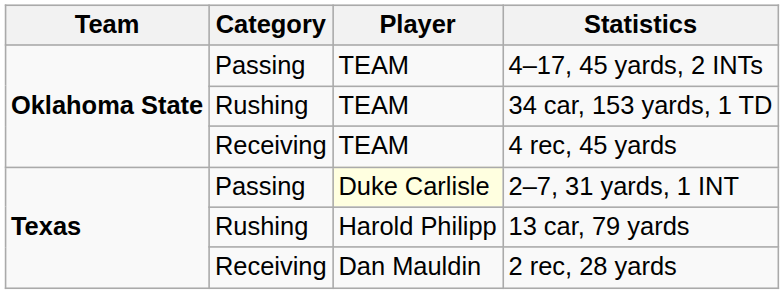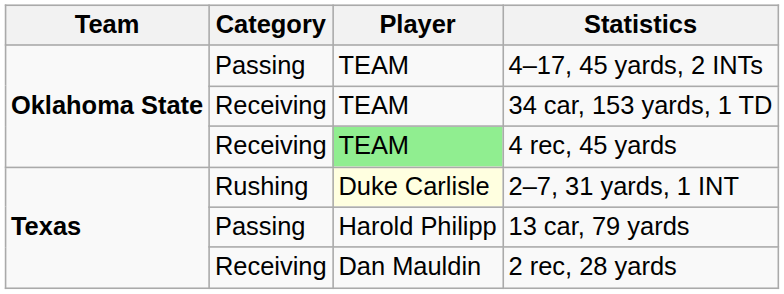(262, 105) Rushing -> (271, 105) Receiving
(374, 146) no background -> (374, 146) lightgreen background
(260, 186) Passing -> (262, 186) Rushing
(262, 226) Rushing -> (260, 226) Passing
